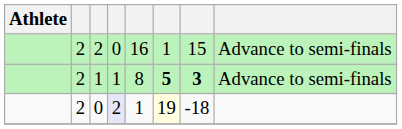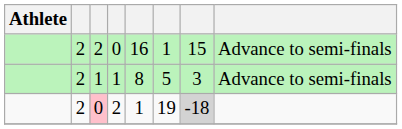(166, 78) bold -> (166, 78) normal
(197, 78) bold -> (197, 78) normal
(98, 108) no background -> (98, 108) pink background
(116, 108) lavender background -> (116, 108) no background
(166, 108) lightyellow background -> (166, 108) no background
(197, 108) no background -> (197, 108) lightgrey background
